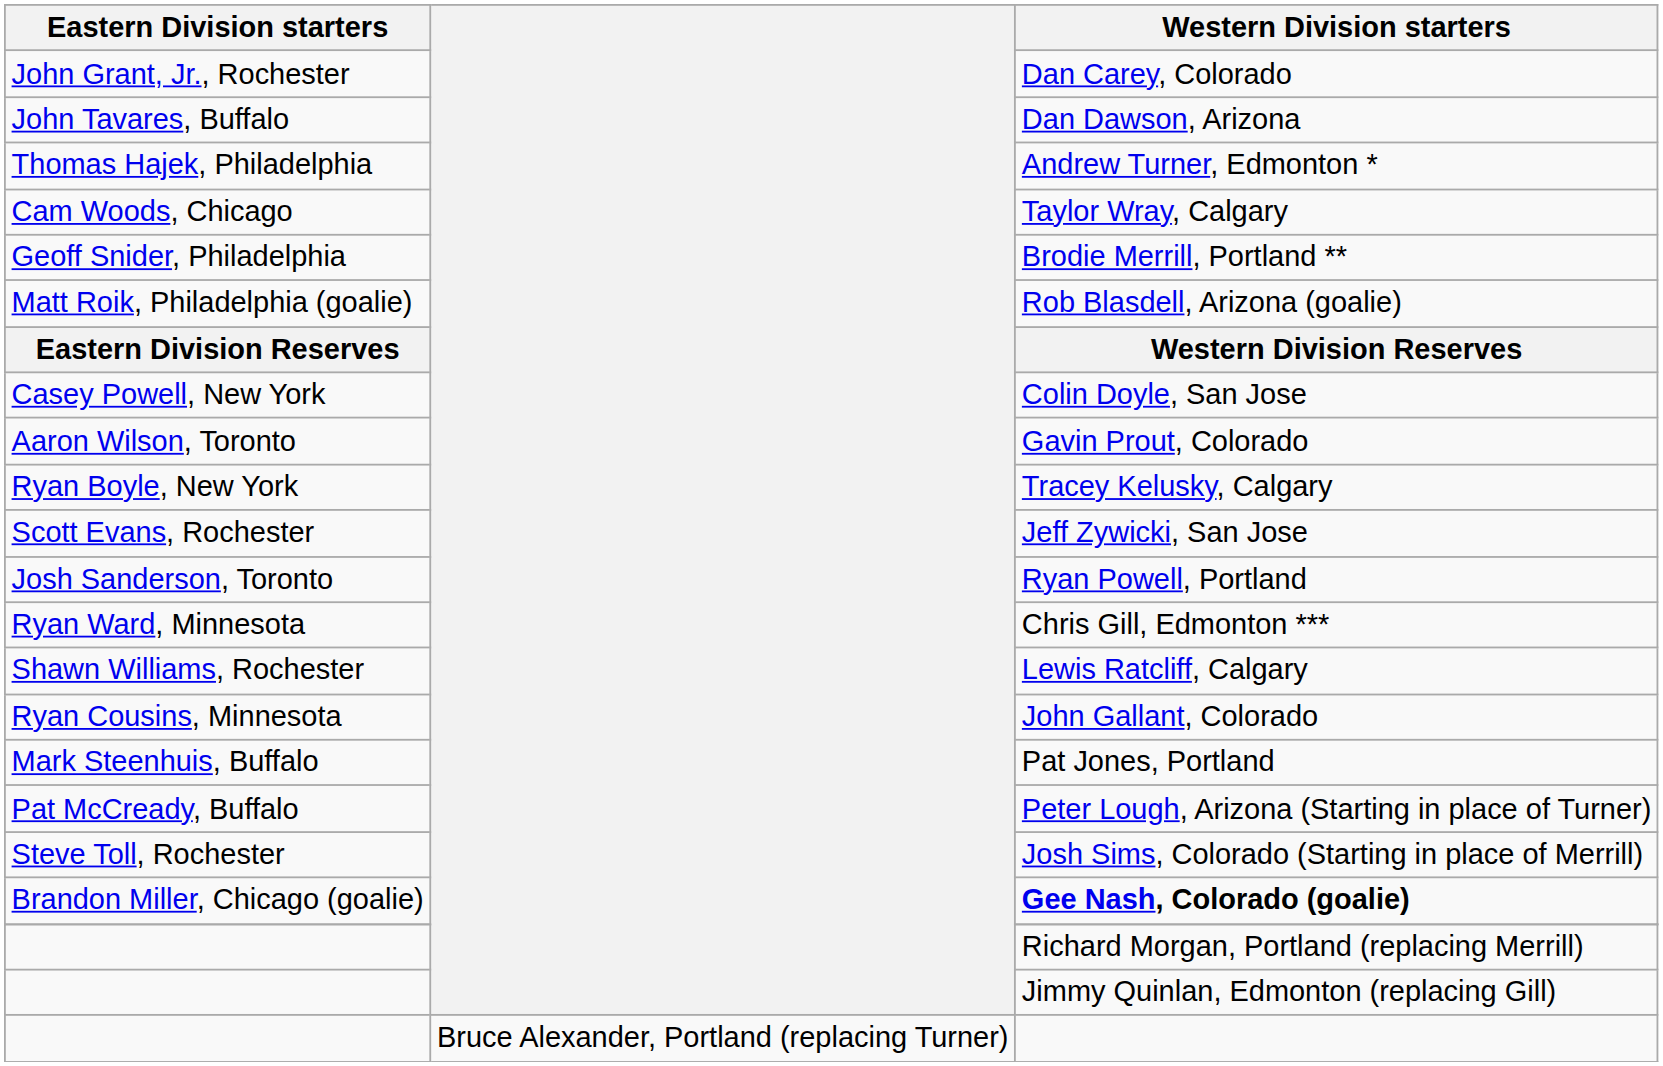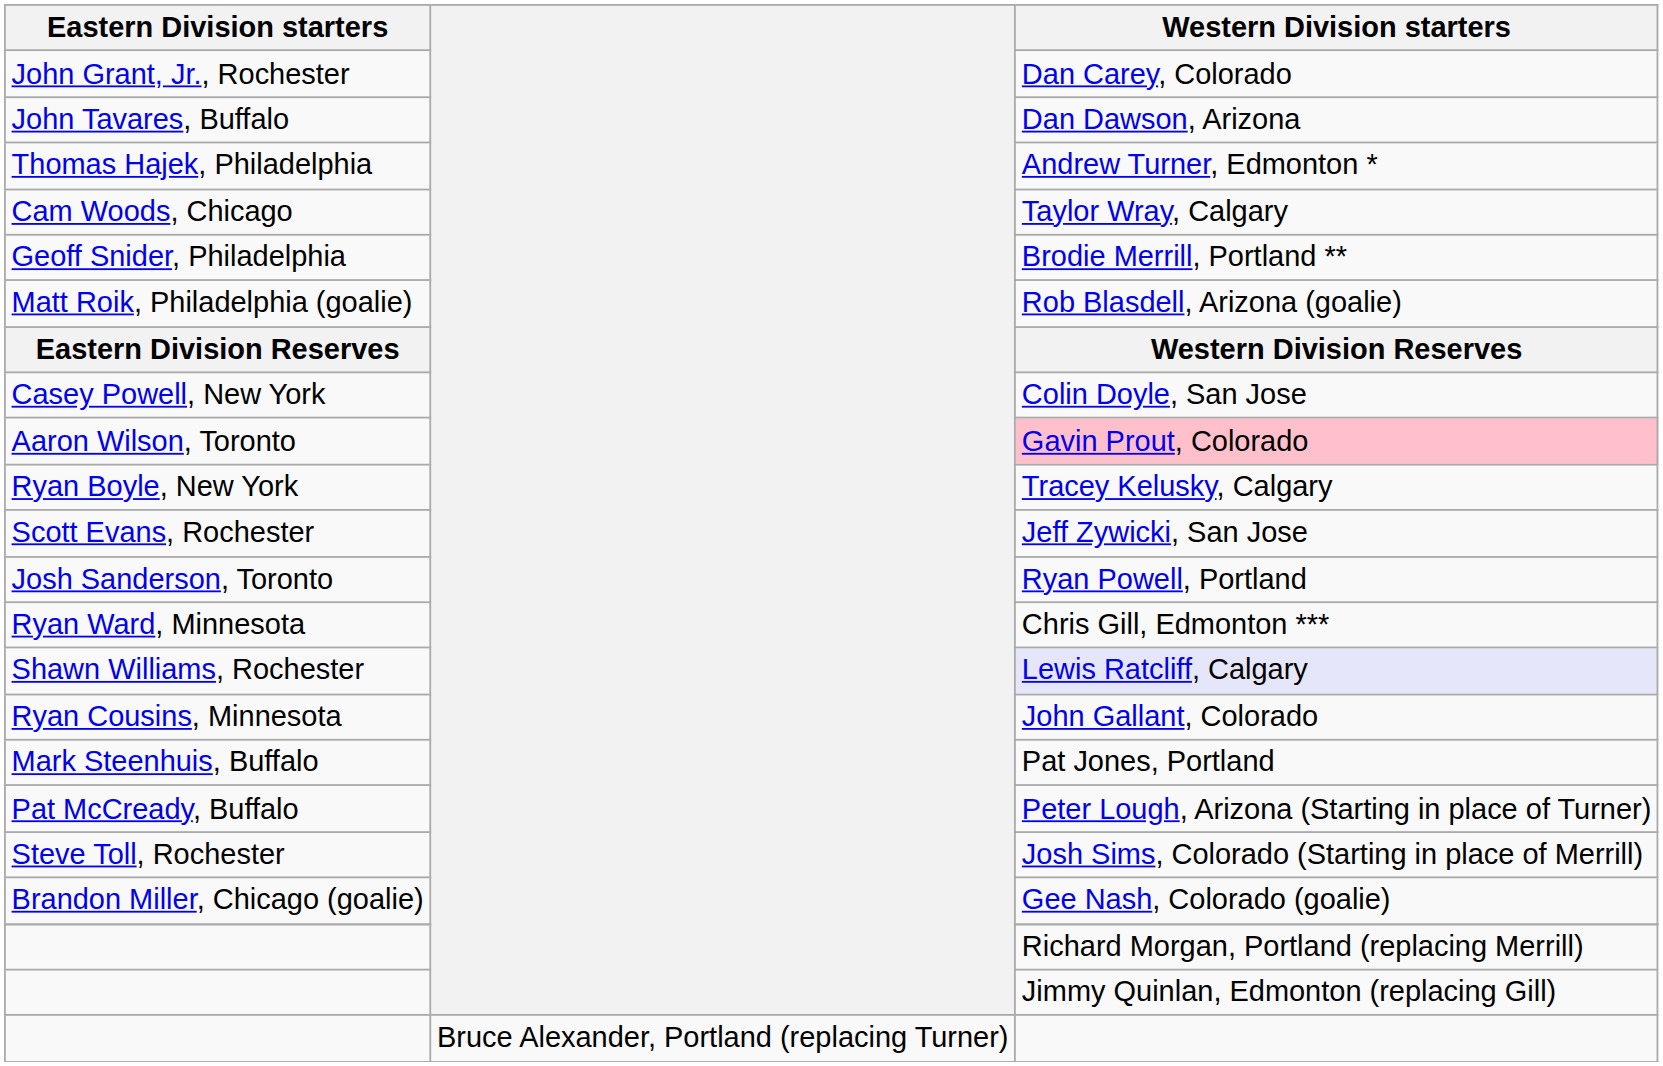(1165, 440) no background -> (1165, 440) pink background
(1165, 670) no background -> (1165, 670) lavender background
(1216, 900) bold -> (1206, 900) normal
